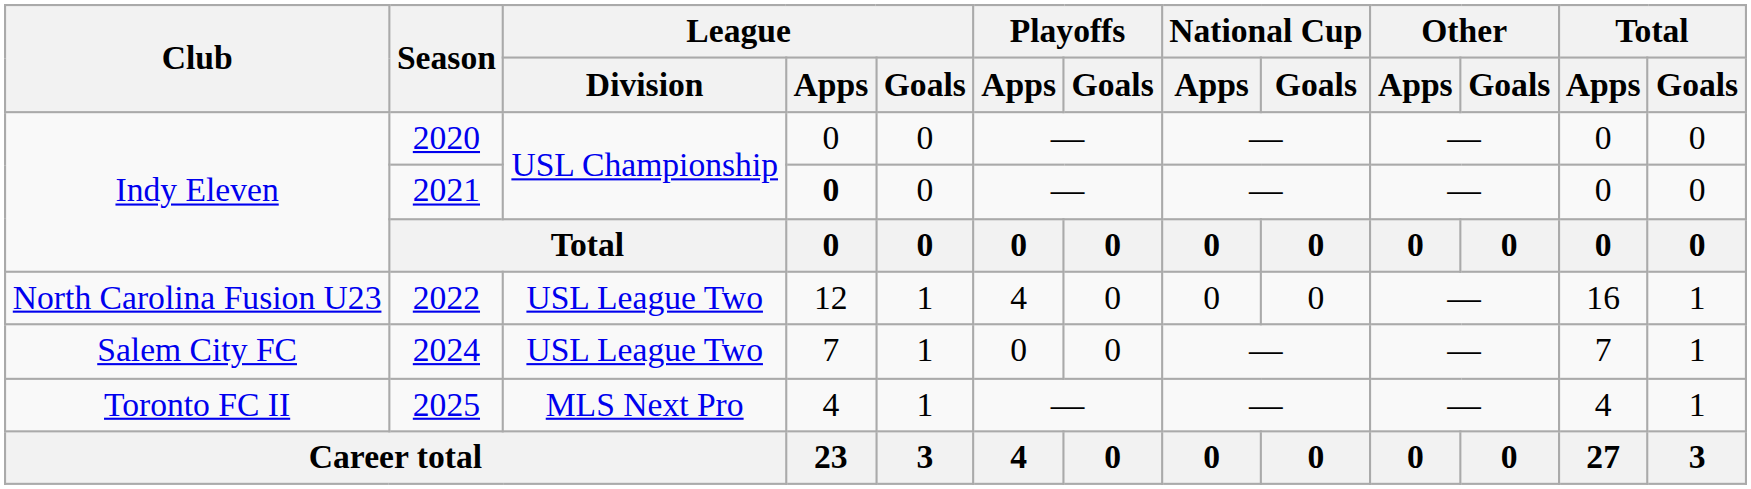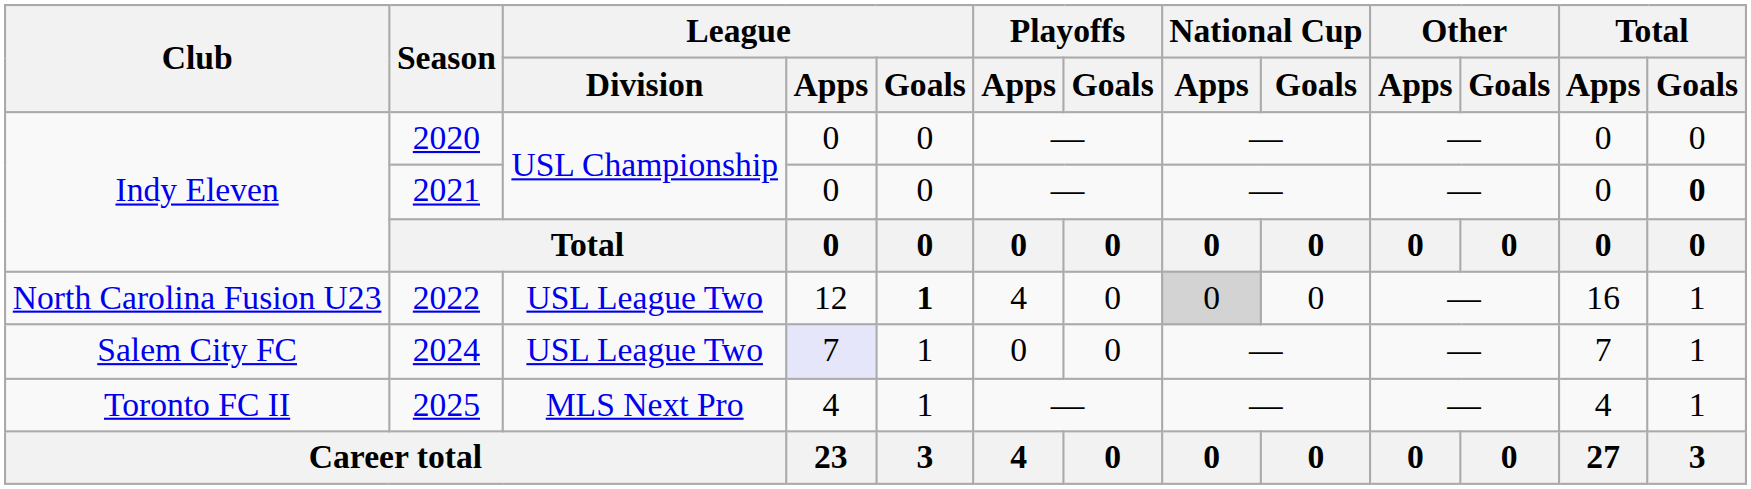(831, 191) bold -> (831, 191) normal
(1697, 191) normal -> (1697, 191) bold
(925, 297) normal -> (925, 297) bold
(1212, 297) no background -> (1212, 297) lightgrey background
(831, 350) no background -> (831, 350) lavender background
